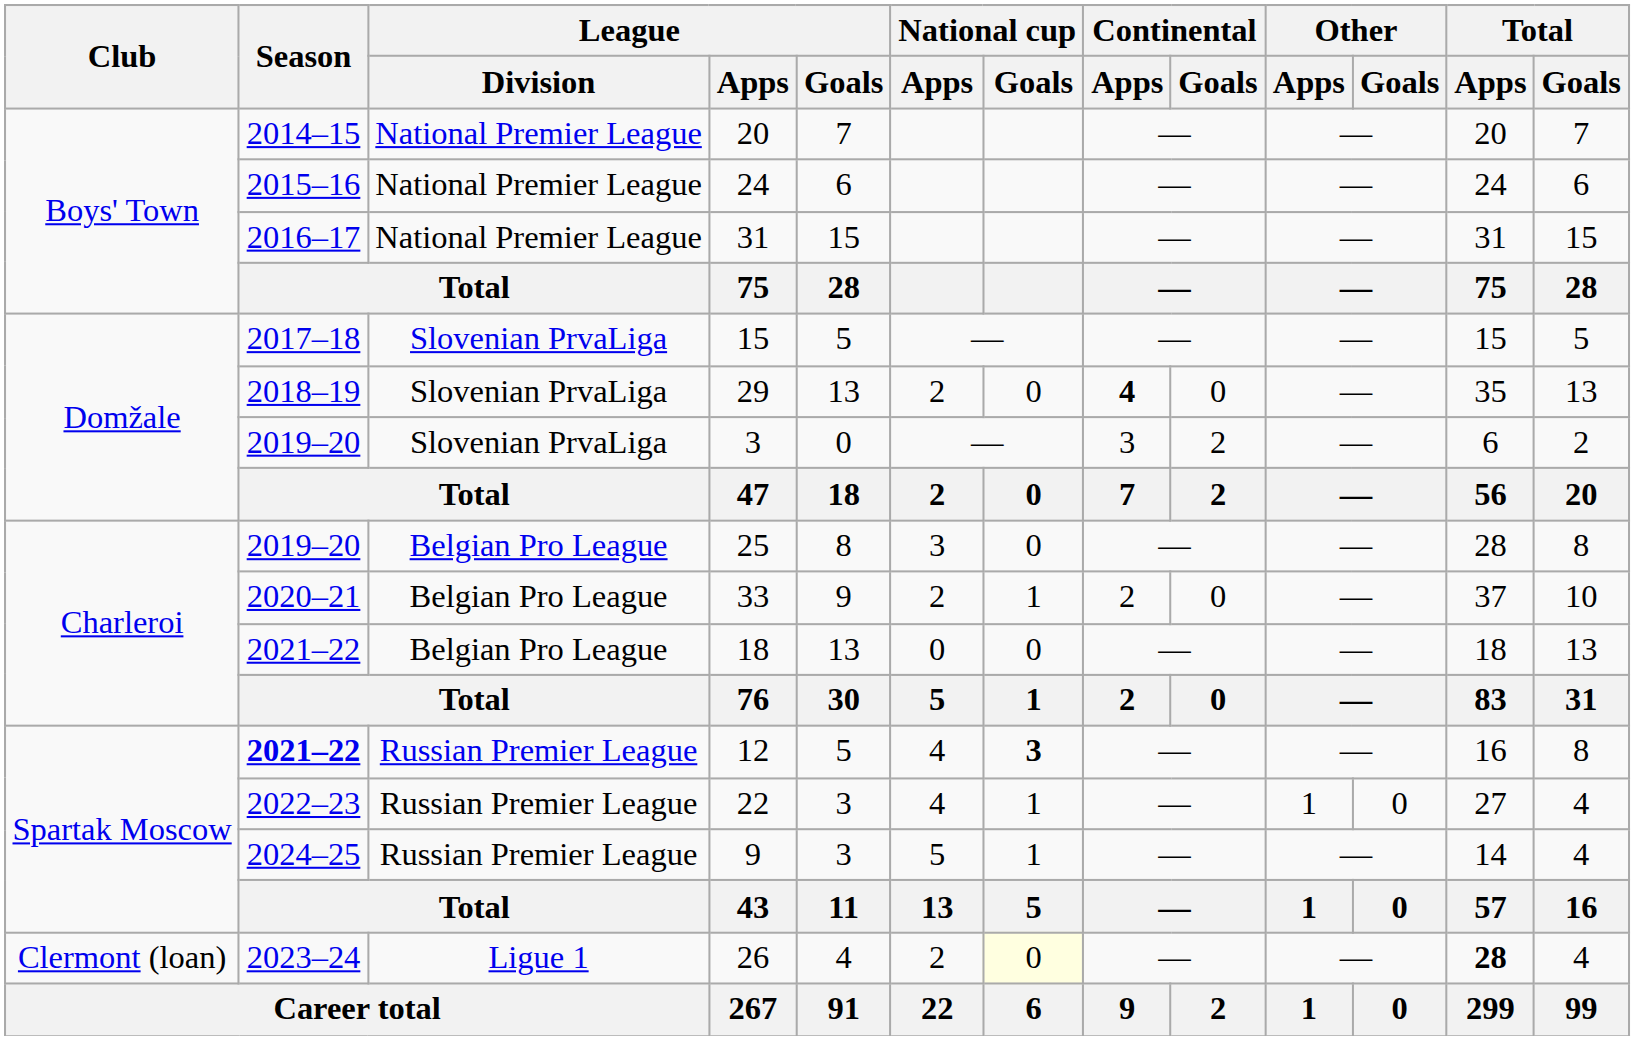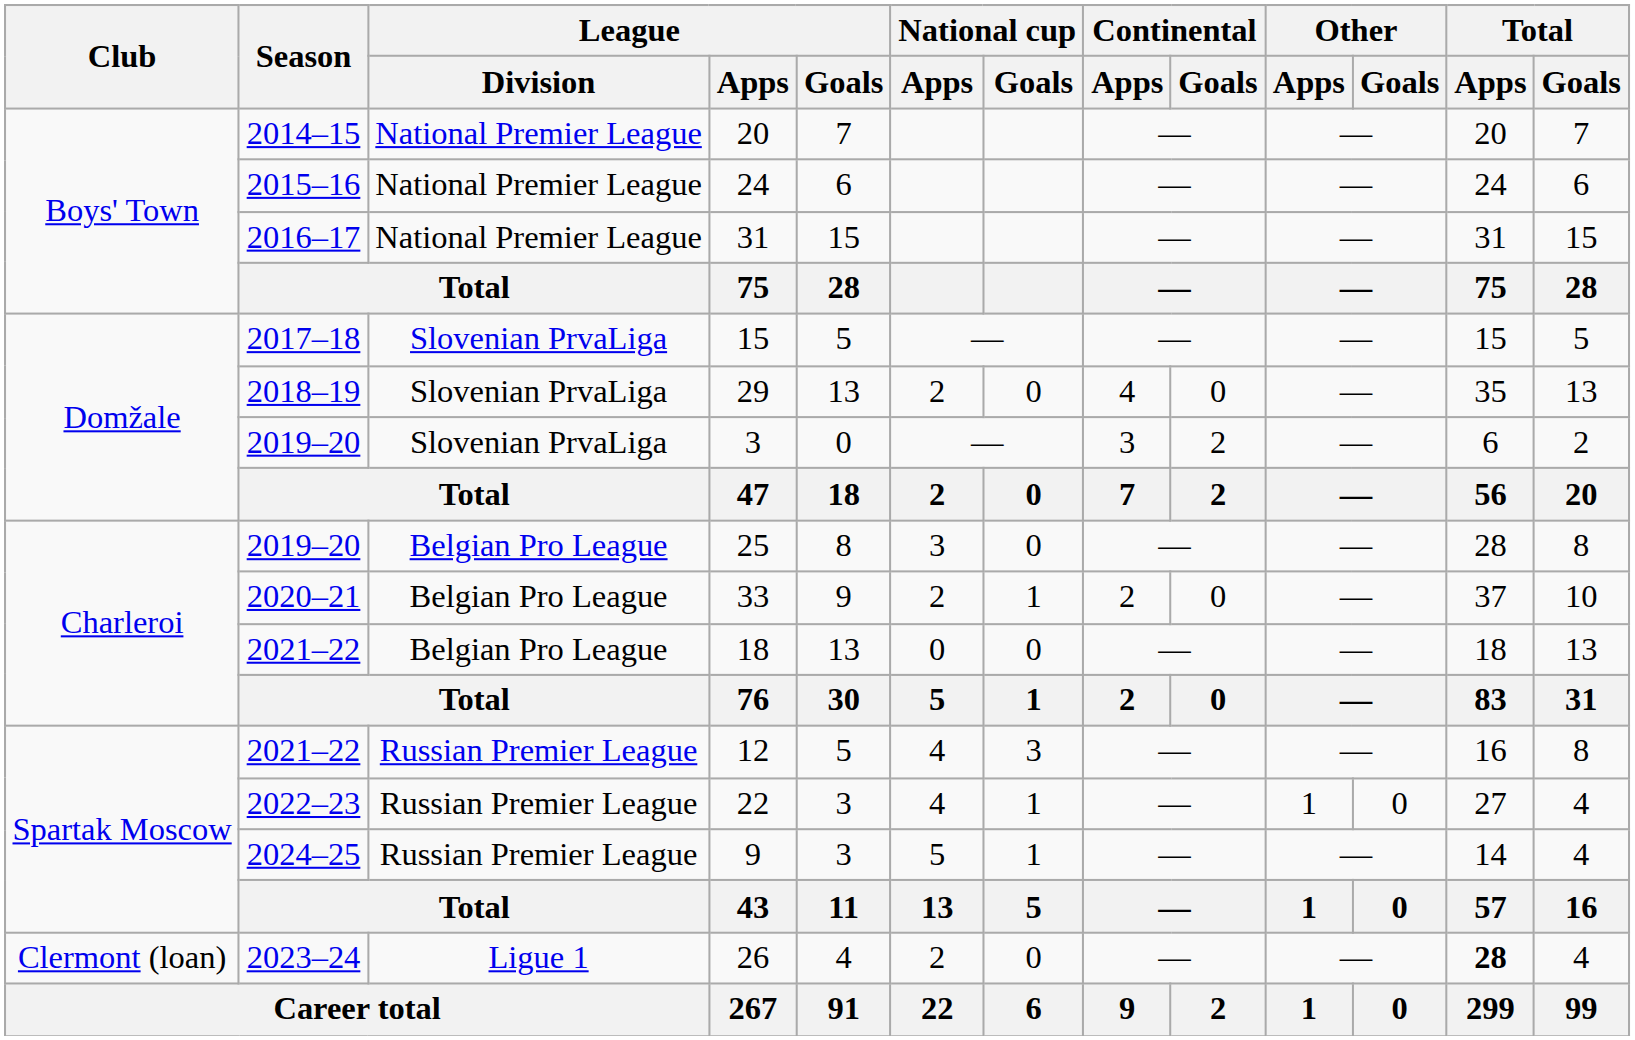(1127, 390) bold -> (1127, 390) normal
(304, 751) bold -> (304, 751) normal
(1034, 751) bold -> (1034, 751) normal
(1034, 957) lightyellow background -> (1034, 957) no background
